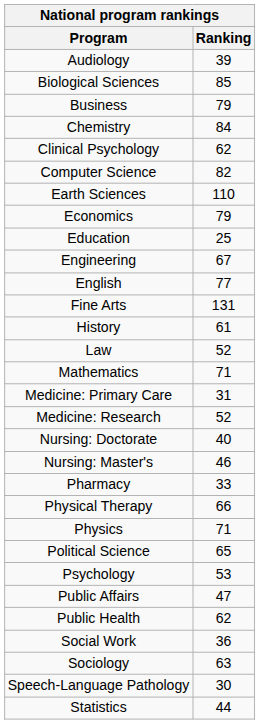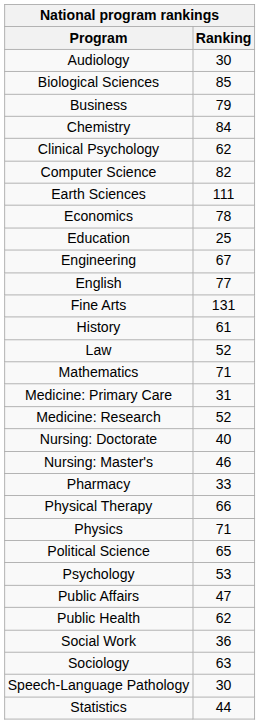(224, 60) 39 -> (224, 60) 30
(224, 194) 110 -> (224, 194) 111
(224, 216) 79 -> (224, 216) 78
